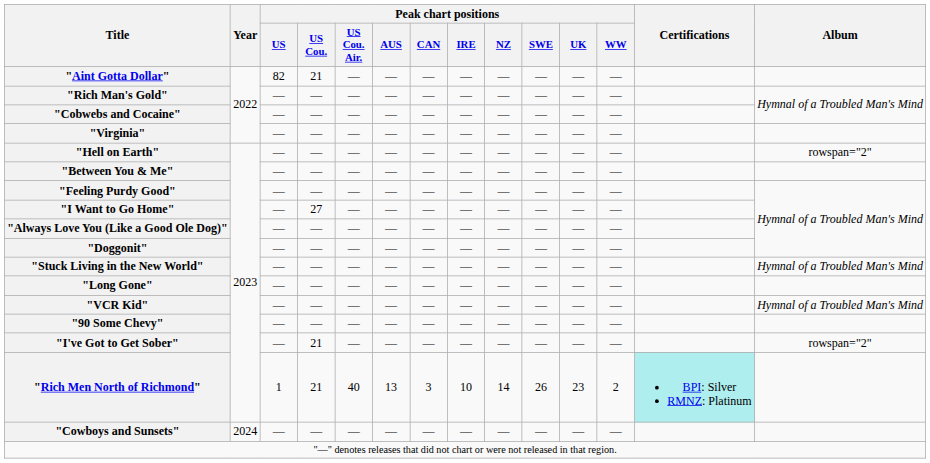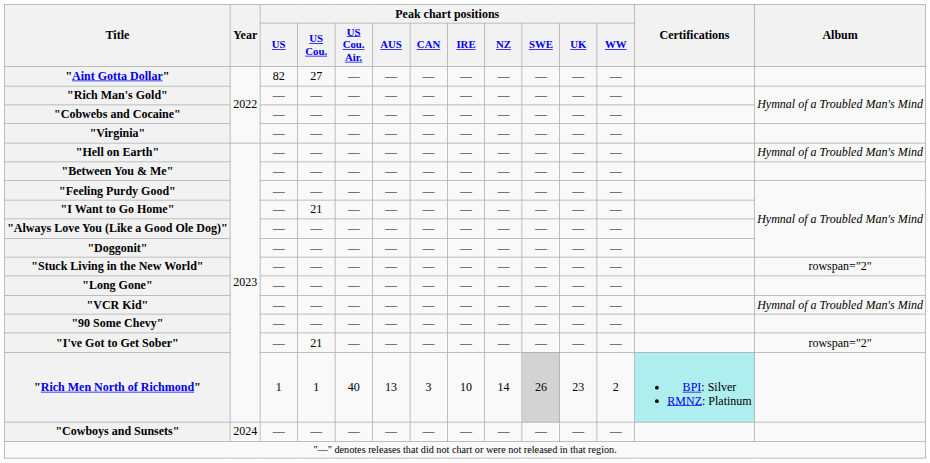(316, 76) 21 -> (316, 76) 27
(840, 152) rowspan="2" -> (840, 152) Hymnal of a Troubled Man's Mind
(316, 209) 27 -> (316, 209) 21
(840, 266) Hymnal of a Troubled Man's Mind -> (840, 266) rowspan="2"
(316, 387) 21 -> (316, 387) 1
(541, 387) no background -> (541, 387) lightgrey background
